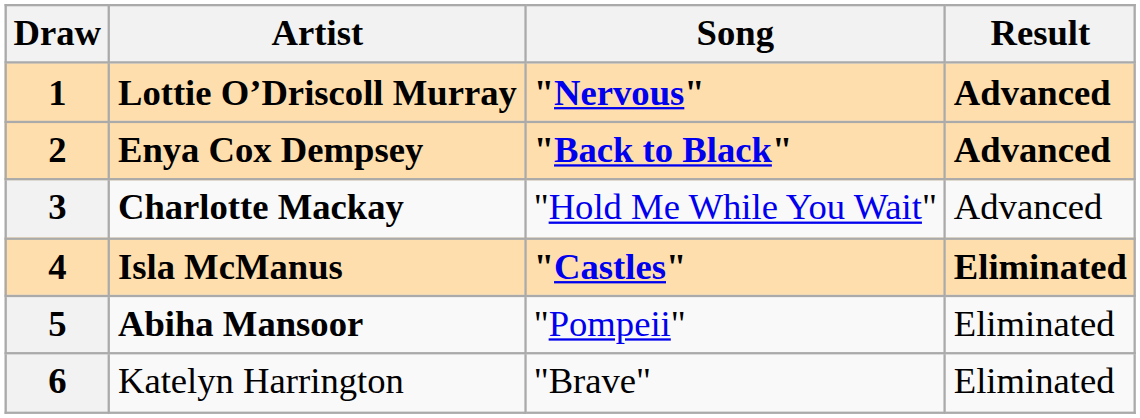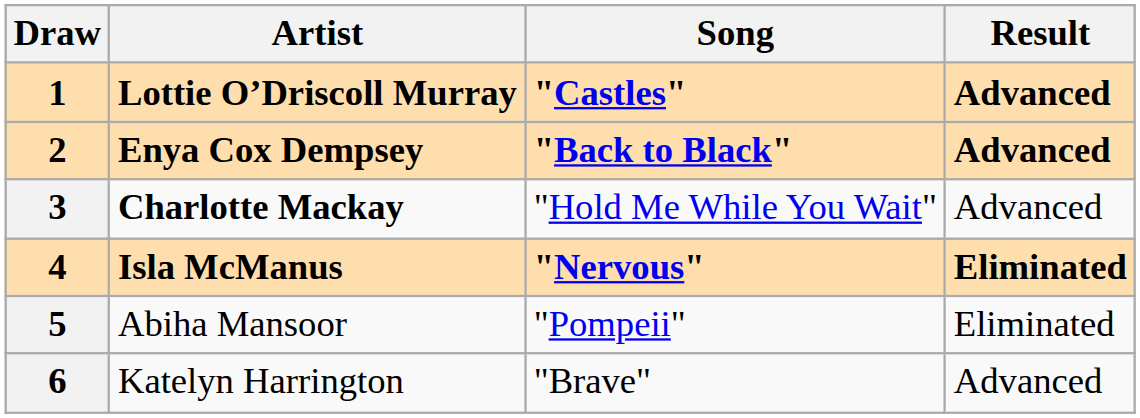(619, 91) "Nervous" -> (610, 91) "Castles"
(610, 265) "Castles" -> (619, 265) "Nervous"
(241, 324) bold -> (232, 324) normal
(1034, 382) Eliminated -> (1028, 382) Advanced
